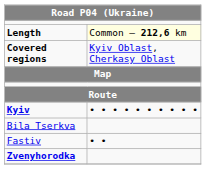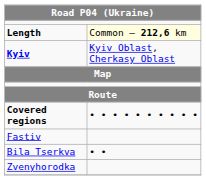(27, 54) Covered regions -> (18, 54) Kyiv
(18, 110) Kyiv -> (27, 115) Covered regions
(41, 125) Bila Tserkva -> (24, 136) Fastiv
(24, 141) Fastiv -> (41, 152) Bila Tserkva
(41, 156) bold -> (41, 167) normal
